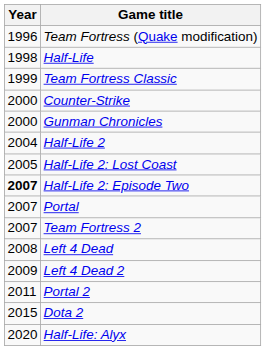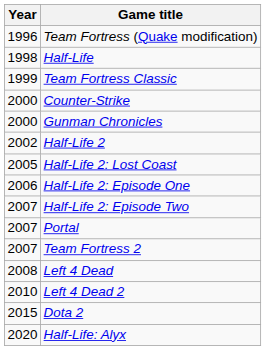(22, 143) 2004 -> (22, 143) 2002
+ row: (117, 185)
(22, 185) bold -> (22, 206) normal
(22, 270) 2009 -> (22, 292) 2010
- row: (67, 292)
